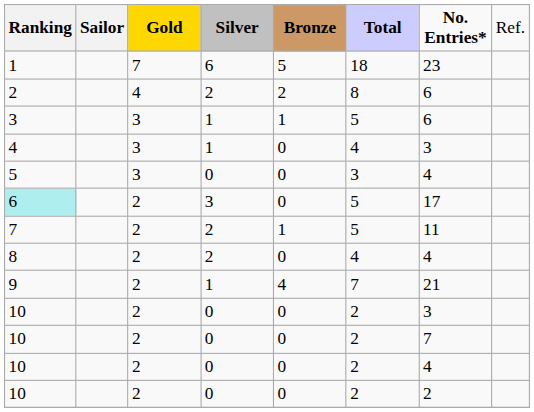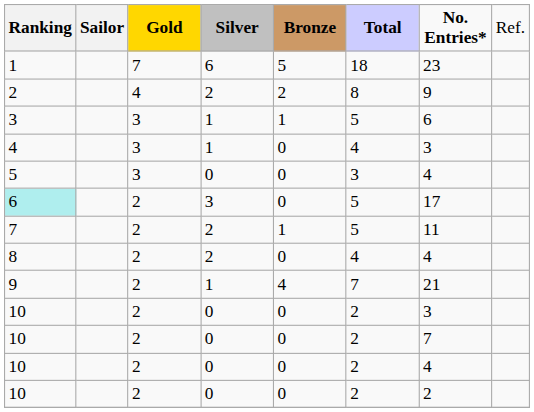(427, 92) 6 -> (427, 92) 9
